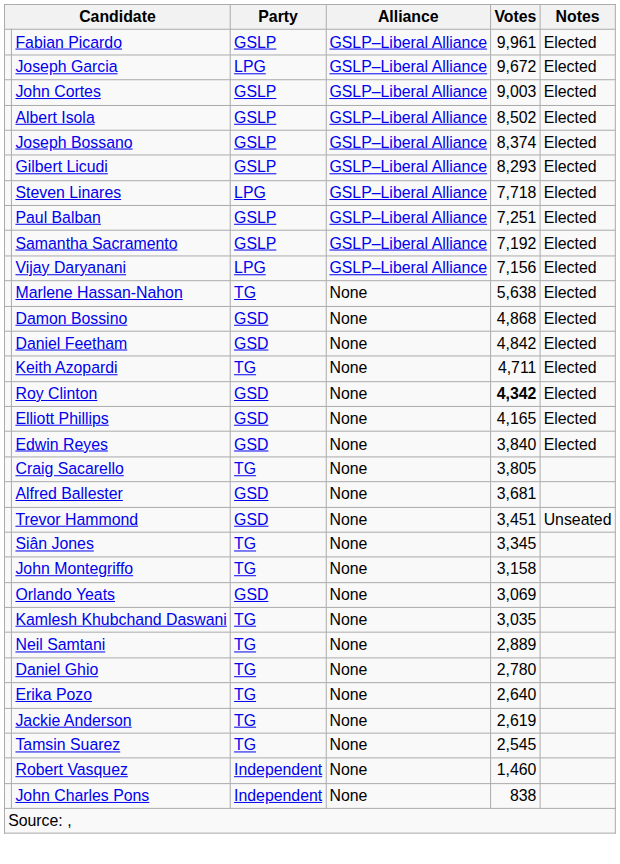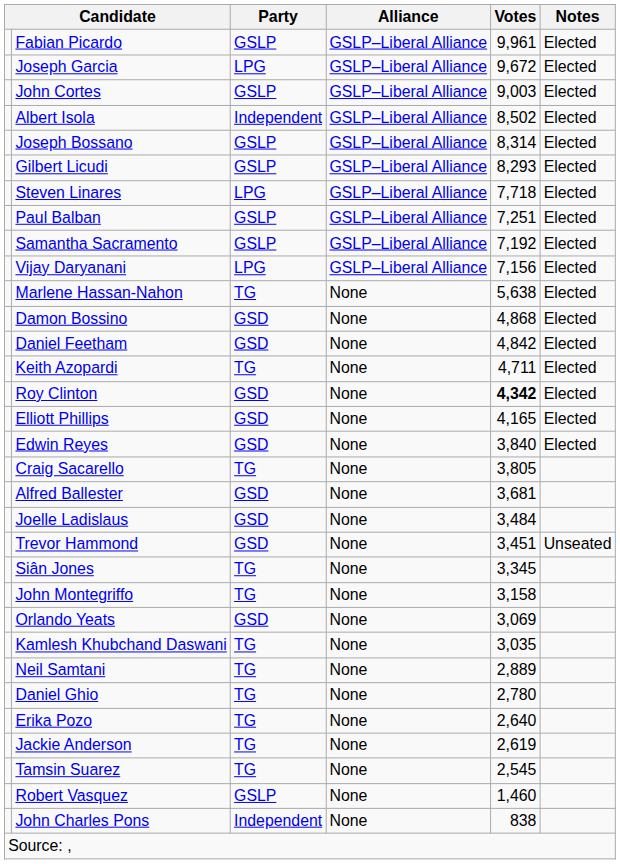(255, 117) GSLP -> (278, 117) Independent
(517, 142) 8,374 -> (517, 142) 8,314
+ row: (72, 519)
(278, 770) Independent -> (255, 795) GSLP
